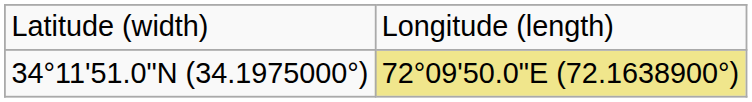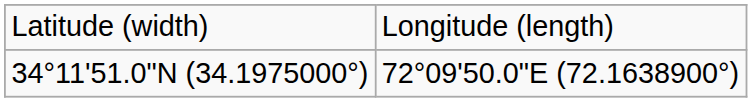(560, 73) khaki background -> (560, 73) no background
